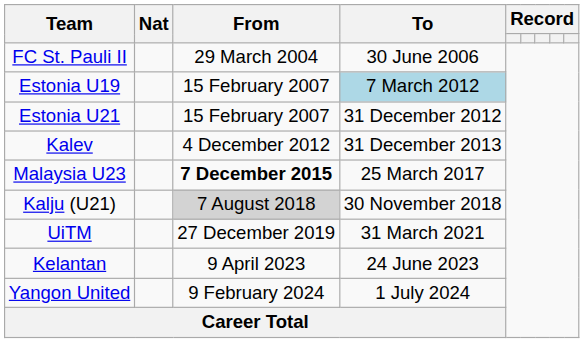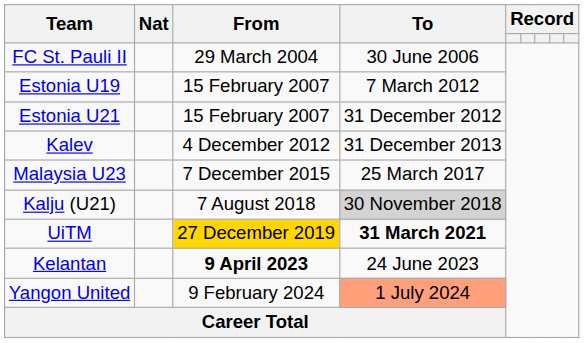(423, 86) lightblue background -> (423, 86) no background
(256, 174) bold -> (256, 174) normal
(256, 204) lightgrey background -> (256, 204) no background
(423, 204) no background -> (423, 204) lightgrey background
(256, 233) no background -> (256, 233) gold background
(423, 233) normal -> (423, 233) bold
(256, 263) normal -> (256, 263) bold
(423, 292) no background -> (423, 292) lightsalmon background
